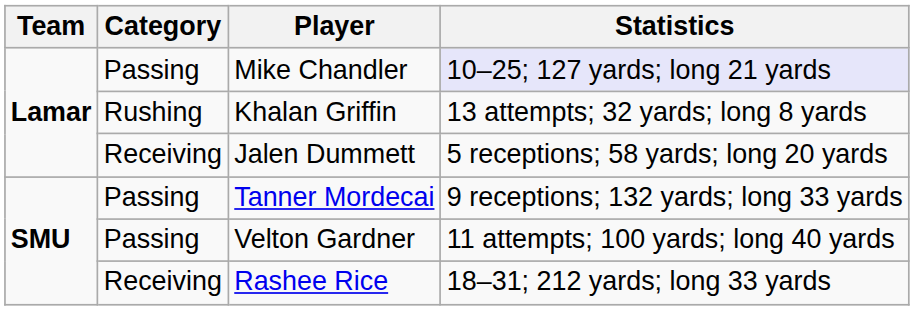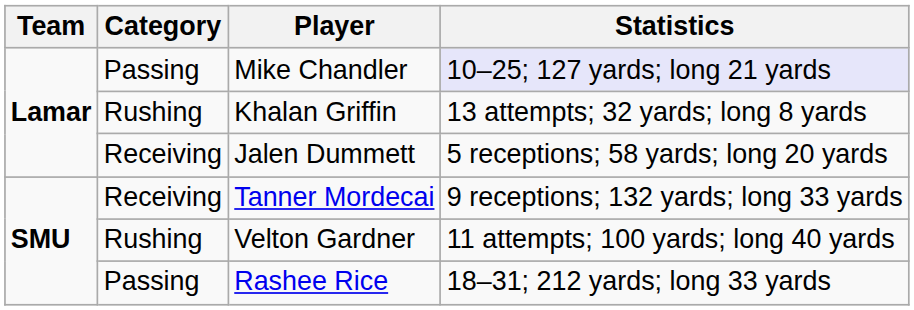(152, 197) Passing -> (163, 197) Receiving
(152, 239) Passing -> (153, 239) Rushing
(163, 282) Receiving -> (152, 282) Passing
